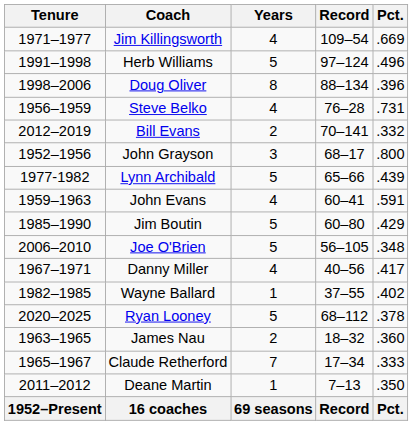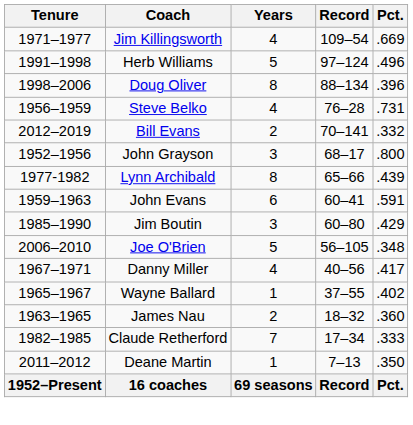(273, 177) 5 -> (273, 177) 8
(273, 200) 4 -> (273, 200) 6
(273, 223) 5 -> (273, 223) 3
(55, 293) 1982–1985 -> (55, 293) 1965–1967
- row: (168, 316)
(55, 362) 1965–1967 -> (55, 339) 1982–1985
